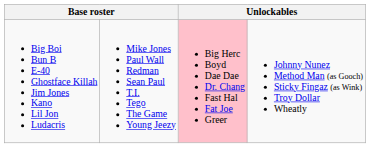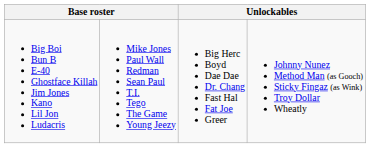(213, 87) pink background -> (213, 87) no background
